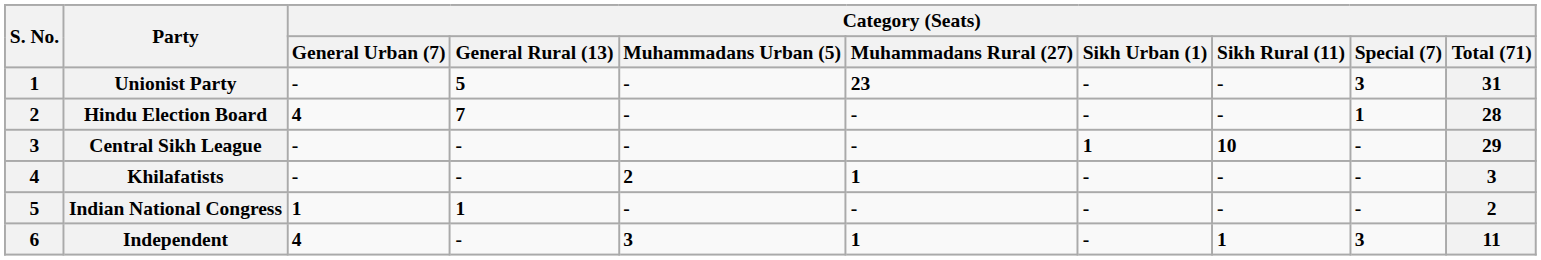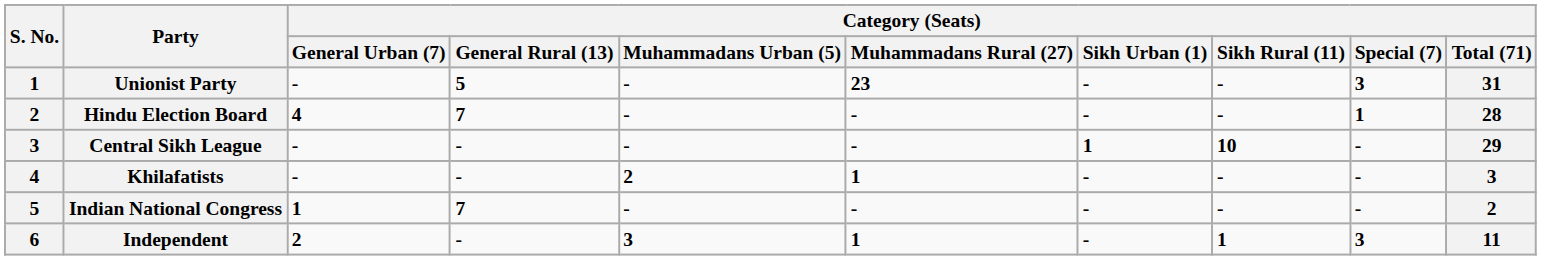(460, 208) 1 -> (460, 208) 7
(297, 239) 4 -> (297, 239) 2
